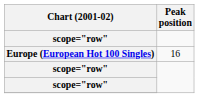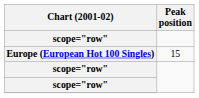(175, 54) 16 -> (175, 54) 15
